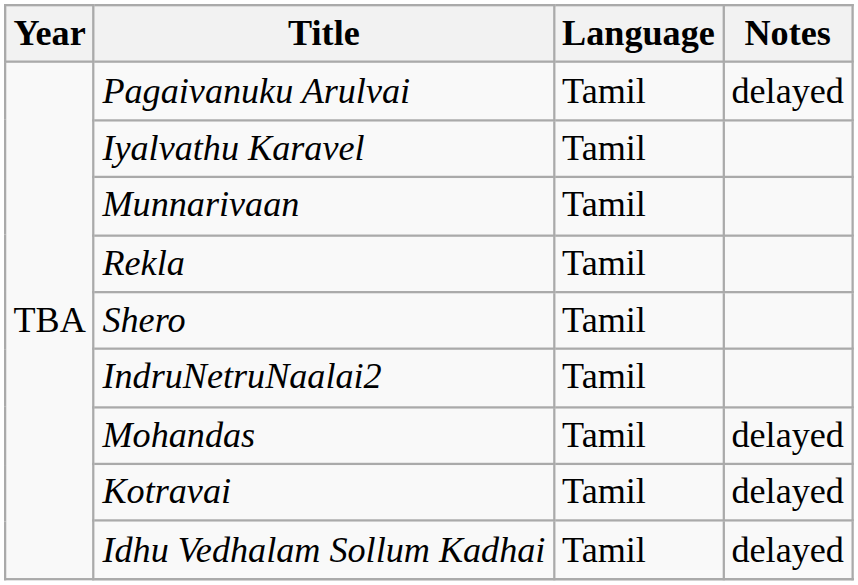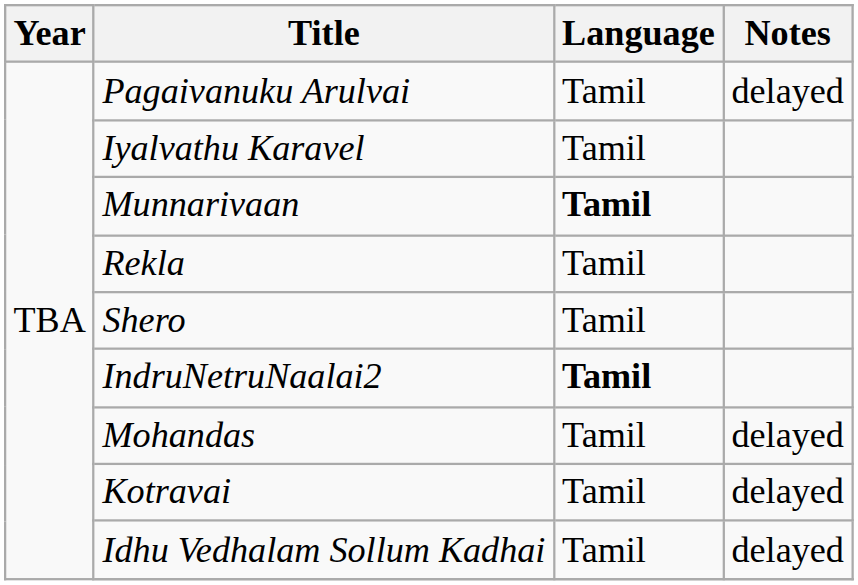(604, 205) normal -> (607, 205) bold
(604, 377) normal -> (607, 377) bold
